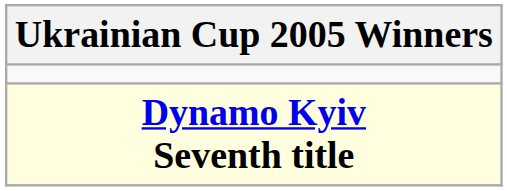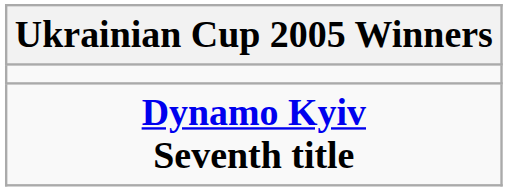(254, 133) lightyellow background -> (254, 133) no background
